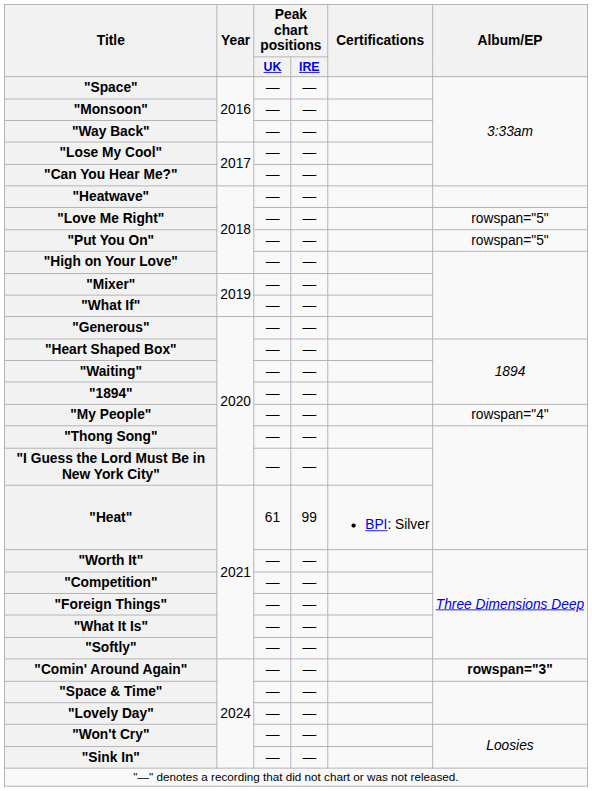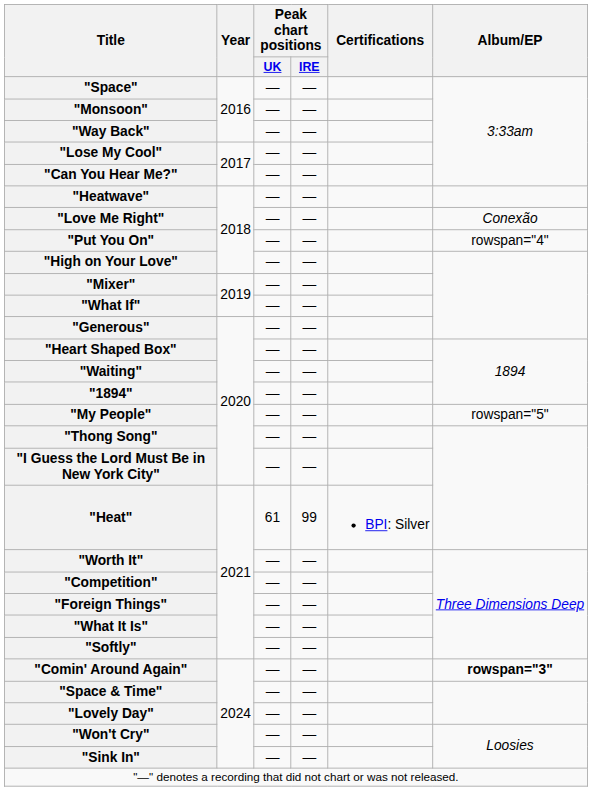(510, 218) rowspan="5" -> (510, 218) Conexão
(510, 240) rowspan="5" -> (510, 240) rowspan="4"
(510, 415) rowspan="4" -> (510, 415) rowspan="5"
